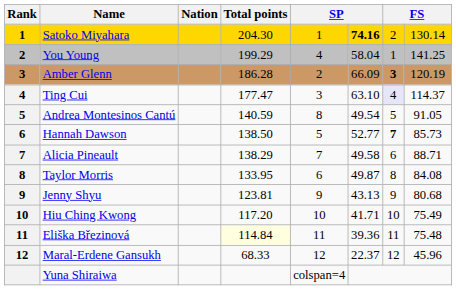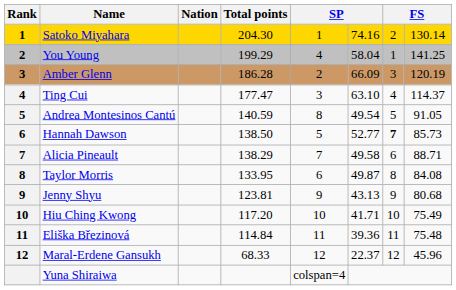(365, 34) bold -> (365, 34) normal
(393, 74) bold -> (393, 74) normal
(393, 94) lavender background -> (393, 94) no background
(255, 235) lightyellow background -> (255, 235) no background
